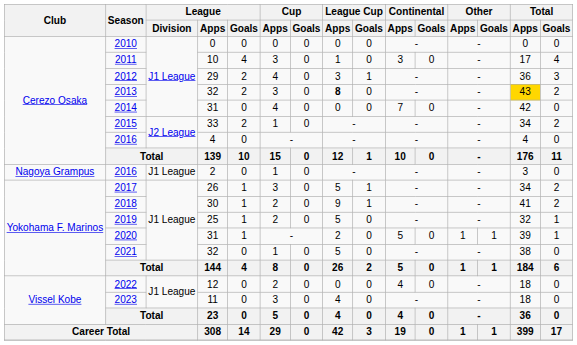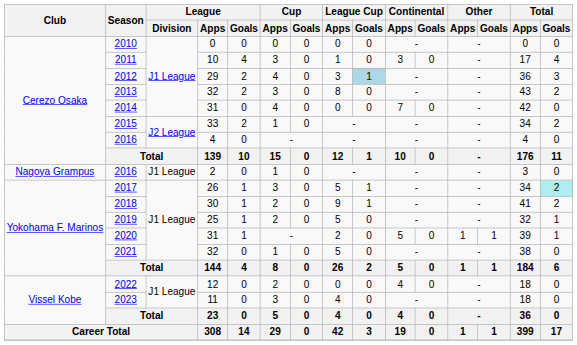(369, 76) no background -> (369, 76) lightblue background
(338, 92) bold -> (338, 92) normal
(525, 92) gold background -> (525, 92) no background
(556, 188) no background -> (556, 188) paleturquoise background
